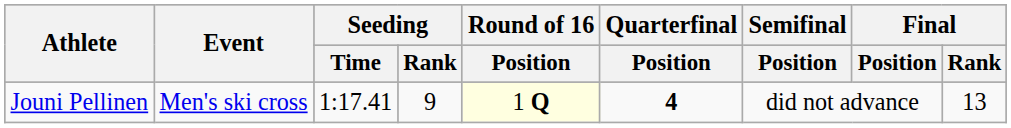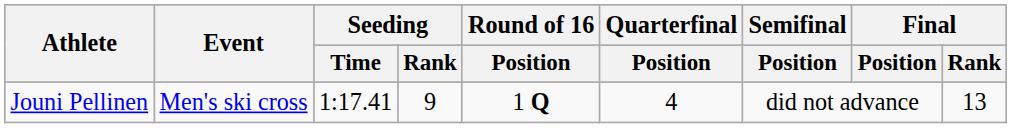(531, 102) lightyellow background -> (531, 102) no background
(671, 102) bold -> (671, 102) normal
